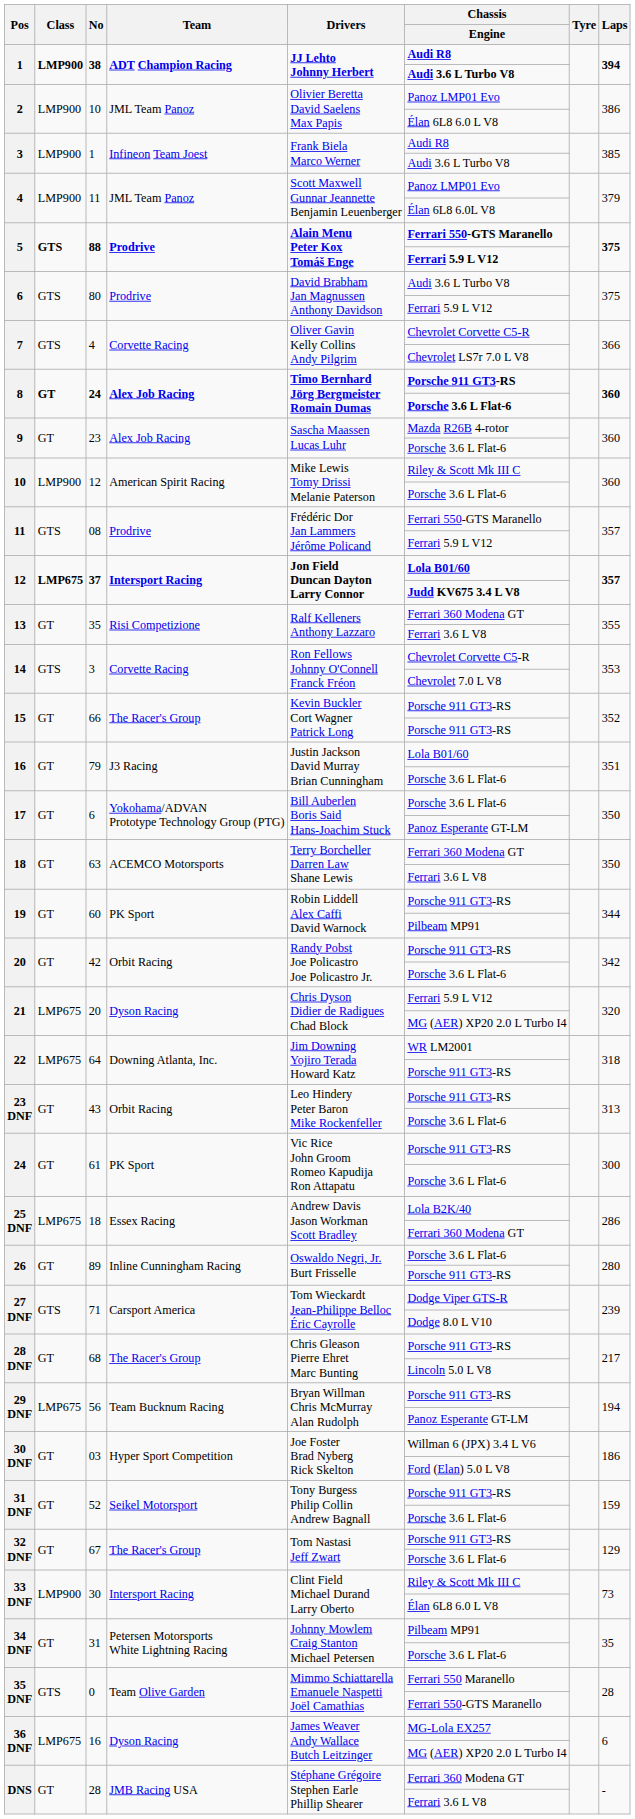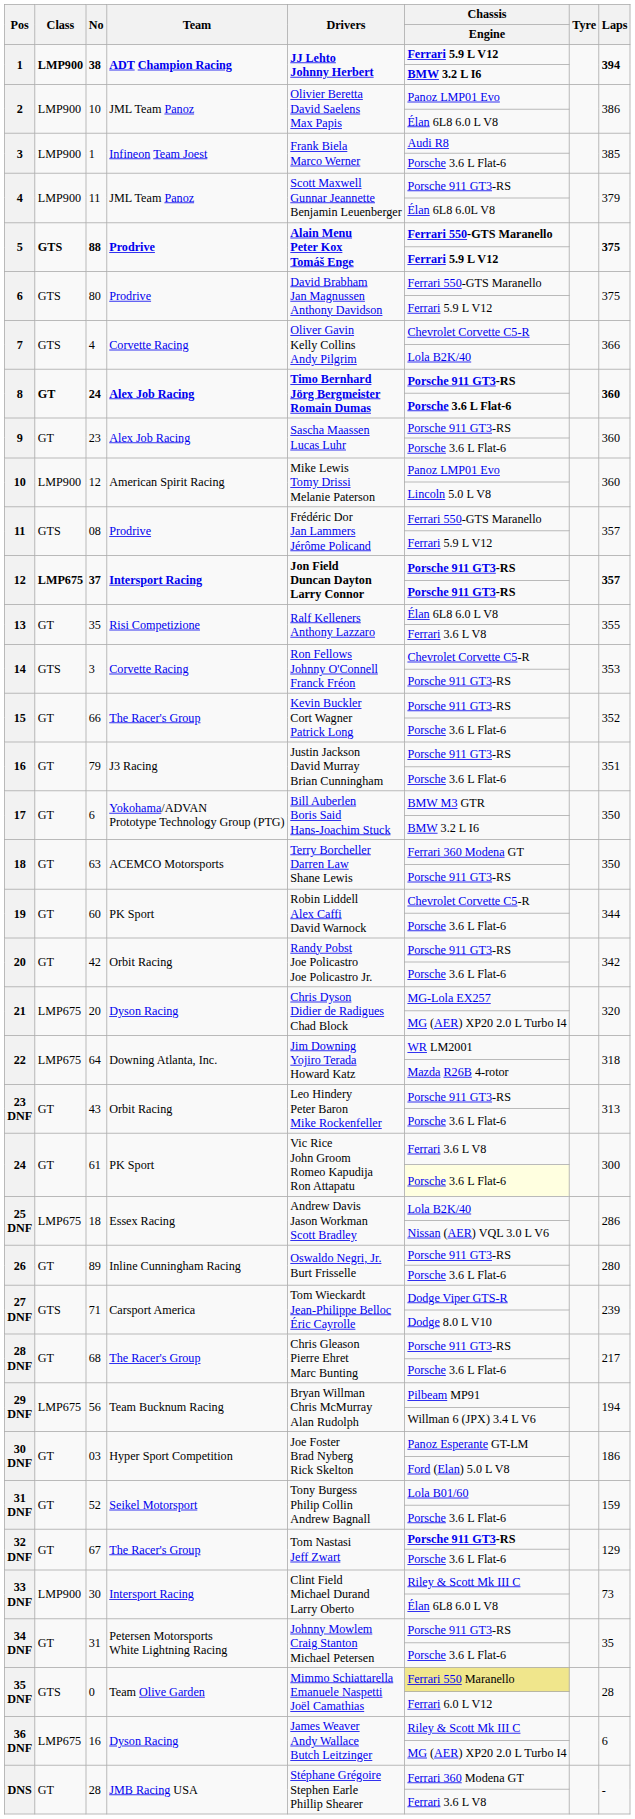(429, 54) Audi R8 -> (453, 54) Ferrari 5.9 L V12
(461, 74) Audi 3.6 L Turbo V8 -> (444, 74) BMW 3.2 L I6
(459, 163) Audi 3.6 L Turbo V8 -> (457, 163) Porsche 3.6 L Flat-6
(454, 186) Panoz LMP01 Evo -> (459, 186) Porsche 911 GT3-RS
(459, 283) Audi 3.6 L Turbo V8 -> (475, 283) Ferrari 550-GTS Maranello
(468, 357) Chevrolet LS7r 7.0 L V8 -> (439, 357) Lola B2K/40
(458, 428) Mazda R26B 4-rotor -> (459, 428) Porsche 911 GT3-RS
(464, 470) Riley & Scott Mk III C -> (454, 470) Panoz LMP01 Evo
(457, 494) Porsche 3.6 L Flat-6 -> (449, 494) Lincoln 5.0 L V8
(439, 568) Lola B01/60 -> (461, 568) Porsche 911 GT3-RS
(464, 592) Judd KV675 3.4 L V8 -> (461, 592) Porsche 911 GT3-RS
(466, 614) Ferrari 360 Modena GT -> (453, 614) Élan 6L8 6.0 L V8
(454, 681) Chevrolet 7.0 L V8 -> (459, 681) Porsche 911 GT3-RS
(459, 730) Porsche 911 GT3-RS -> (457, 730) Porsche 3.6 L Flat-6
(438, 754) Lola B01/60 -> (459, 754) Porsche 911 GT3-RS
(457, 803) Porsche 3.6 L Flat-6 -> (446, 803) BMW M3 GTR
(468, 828) Panoz Esperante GT-LM -> (443, 828) BMW 3.2 L I6
(447, 876) Ferrari 3.6 L V8 -> (459, 876) Porsche 911 GT3-RS
(459, 901) Porsche 911 GT3-RS -> (468, 901) Chevrolet Corvette C5-R
(444, 925) Pilbeam MP91 -> (457, 925) Porsche 3.6 L Flat-6
(450, 998) Ferrari 5.9 L V12 -> (449, 998) MG-Lola EX257
(459, 1072) Porsche 911 GT3-RS -> (458, 1072) Mazda R26B 4-rotor
(459, 1149) Porsche 911 GT3-RS -> (447, 1149) Ferrari 3.6 L V8
(457, 1180) no background -> (457, 1180) lightyellow background
(466, 1233) Ferrari 360 Modena GT -> (478, 1233) Nissan (AER) VQL 3.0 L V6
(457, 1255) Porsche 3.6 L Flat-6 -> (459, 1255) Porsche 911 GT3-RS
(459, 1275) Porsche 911 GT3-RS -> (457, 1275) Porsche 3.6 L Flat-6
(449, 1371) Lincoln 5.0 L V8 -> (457, 1371) Porsche 3.6 L Flat-6
(459, 1395) Porsche 911 GT3-RS -> (444, 1395) Pilbeam MP91
(468, 1419) Panoz Esperante GT-LM -> (472, 1419) Willman 6 (JPX) 3.4 L V6
(472, 1444) Willman 6 (JPX) 3.4 L V6 -> (468, 1444) Panoz Esperante GT-LM
(459, 1493) Porsche 911 GT3-RS -> (438, 1493) Lola B01/60
(459, 1539) normal -> (461, 1539) bold
(444, 1630) Pilbeam MP91 -> (459, 1630) Porsche 911 GT3-RS
(461, 1679) no background -> (461, 1679) khaki background
(475, 1704) Ferrari 550-GTS Maranello -> (450, 1704) Ferrari 6.0 L V12
(449, 1728) MG-Lola EX257 -> (464, 1728) Riley & Scott Mk III C
